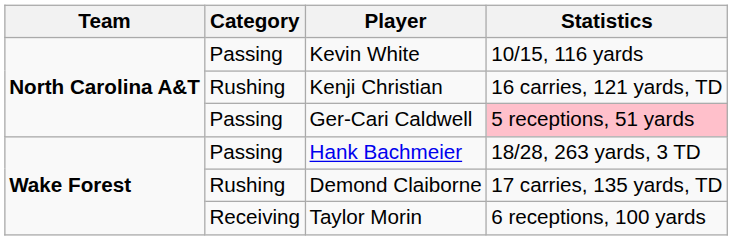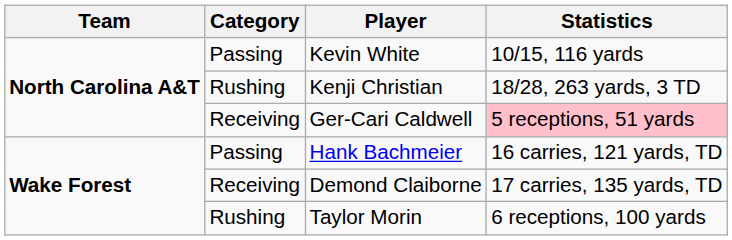(607, 86) 16 carries, 121 yards, TD -> (596, 86) 18/28, 263 yards, 3 TD
(246, 119) Passing -> (255, 119) Receiving
(596, 152) 18/28, 263 yards, 3 TD -> (607, 152) 16 carries, 121 yards, TD
(247, 185) Rushing -> (255, 185) Receiving
(255, 217) Receiving -> (247, 217) Rushing
